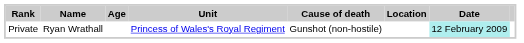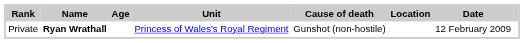(73, 29) normal -> (75, 29) bold
(469, 29) paleturquoise background -> (473, 29) no background
